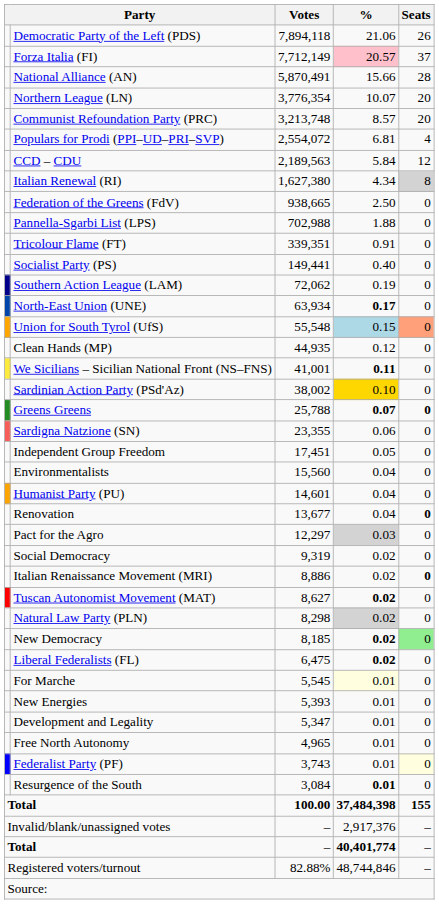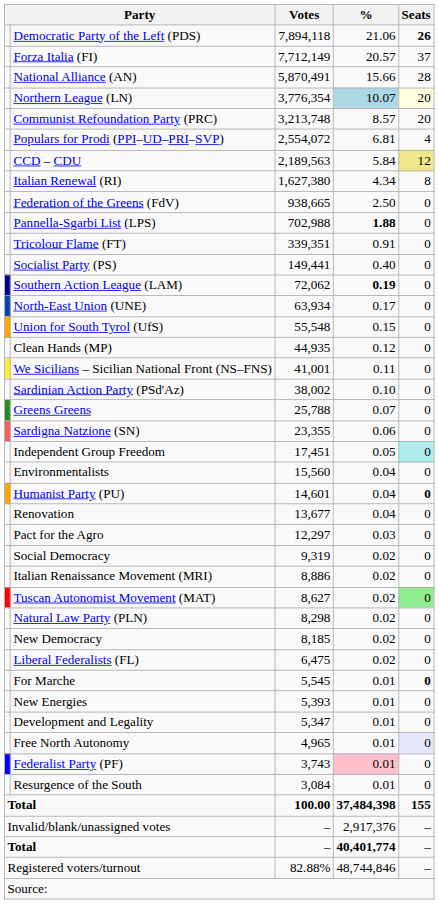(424, 35) normal -> (424, 35) bold
(381, 56) pink background -> (381, 56) no background
(381, 98) no background -> (381, 98) lightblue background
(424, 98) no background -> (424, 98) lightyellow background
(424, 160) no background -> (424, 160) khaki background
(427, 181) lightgrey background -> (427, 181) no background
(384, 222) normal -> (384, 222) bold
(384, 285) normal -> (384, 285) bold
(384, 306) bold -> (384, 306) normal
(384, 327) lightblue background -> (384, 327) no background
(427, 327) lightsalmon background -> (427, 327) no background
(384, 368) bold -> (384, 368) normal
(384, 389) gold background -> (384, 389) no background
(384, 410) bold -> (384, 410) normal
(427, 410) bold -> (427, 410) normal
(427, 451) no background -> (427, 451) paleturquoise background
(427, 493) normal -> (427, 493) bold
(427, 514) bold -> (427, 514) normal
(384, 535) lightgrey background -> (384, 535) no background
(427, 576) bold -> (427, 576) normal
(384, 597) bold -> (384, 597) normal
(427, 597) no background -> (427, 597) lightgreen background
(384, 618) lightgrey background -> (384, 618) no background
(384, 639) bold -> (384, 639) normal
(427, 639) lightgreen background -> (427, 639) no background
(384, 659) bold -> (384, 659) normal
(384, 680) lightyellow background -> (384, 680) no background
(427, 680) normal -> (427, 680) bold
(427, 743) no background -> (427, 743) lavender background
(384, 763) no background -> (384, 763) pink background
(427, 763) lightyellow background -> (427, 763) no background
(384, 784) bold -> (384, 784) normal
